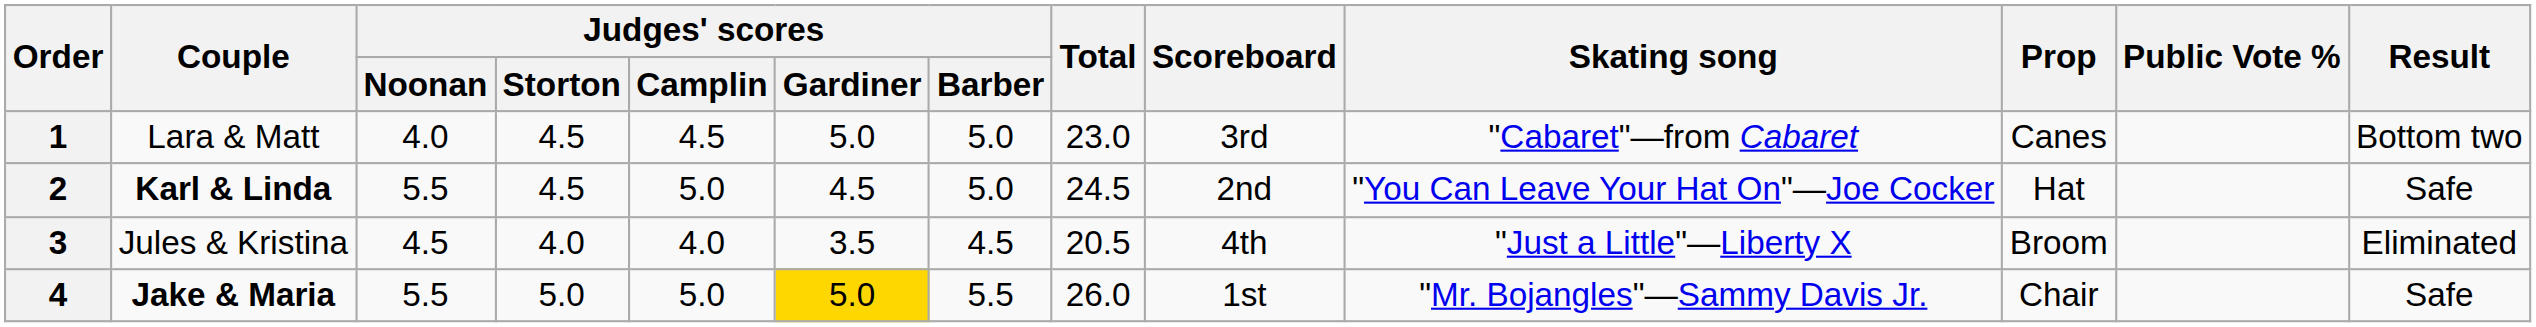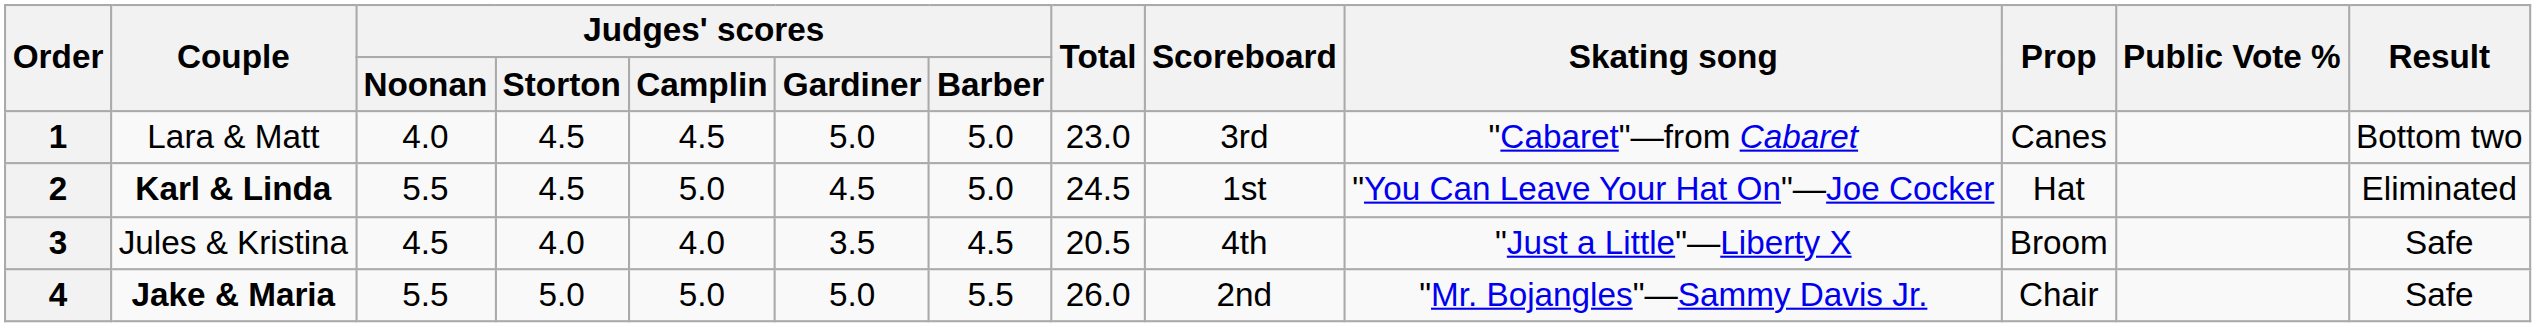(1244, 189) 2nd -> (1244, 189) 1st
(2439, 189) Safe -> (2439, 189) Eliminated
(2439, 242) Eliminated -> (2439, 242) Safe
(852, 294) gold background -> (852, 294) no background
(1244, 294) 1st -> (1244, 294) 2nd
